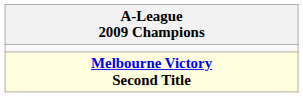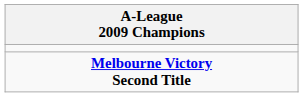(152, 71) lightyellow background -> (152, 71) no background
